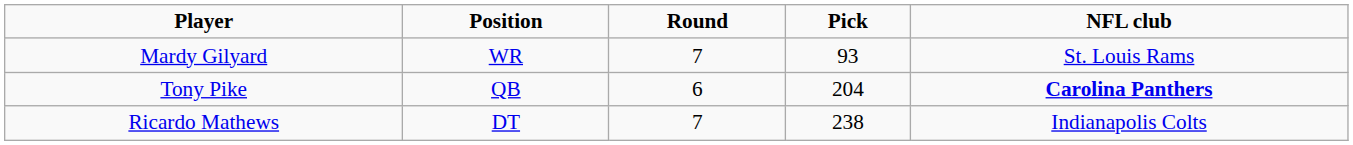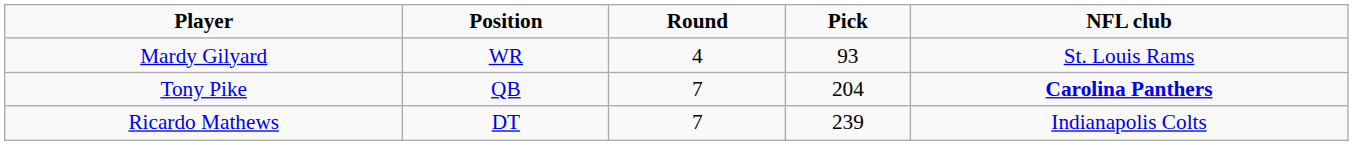(697, 55) 7 -> (697, 55) 4
(697, 88) 6 -> (697, 88) 7
(848, 122) 238 -> (848, 122) 239
